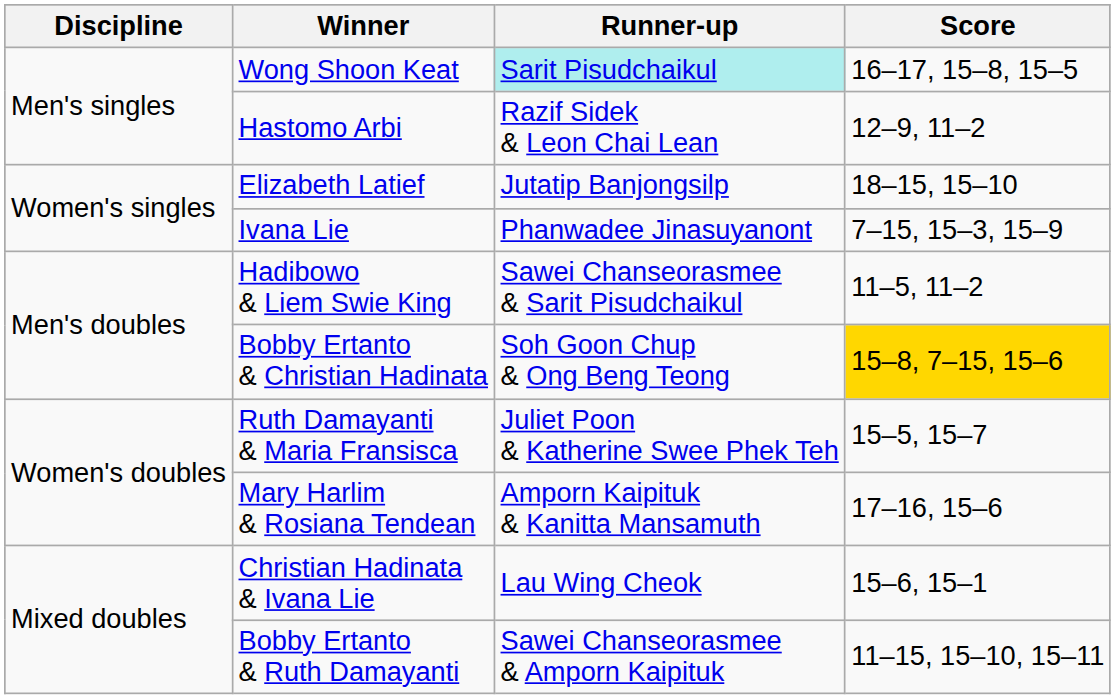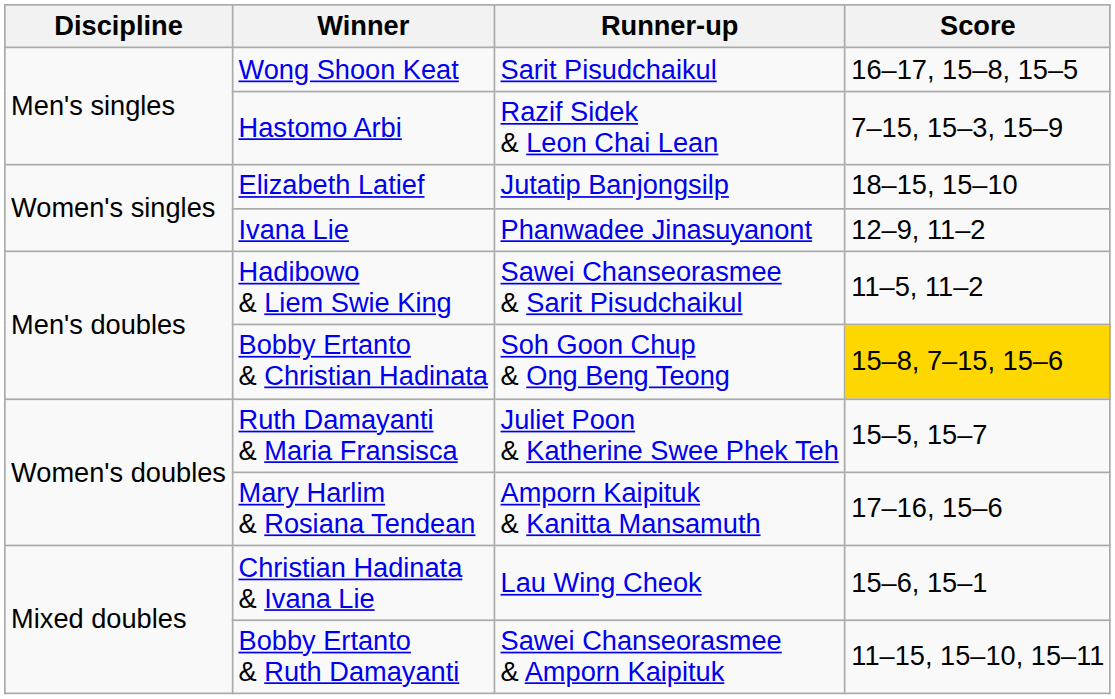(609, 69) paleturquoise background -> (609, 69) no background
(918, 127) 12–9, 11–2 -> (957, 127) 7–15, 15–3, 15–9
(957, 229) 7–15, 15–3, 15–9 -> (918, 229) 12–9, 11–2
